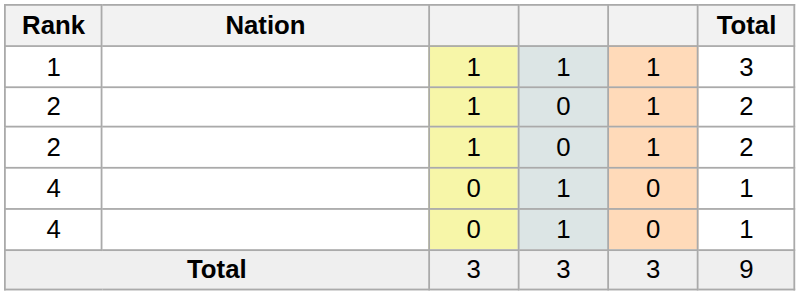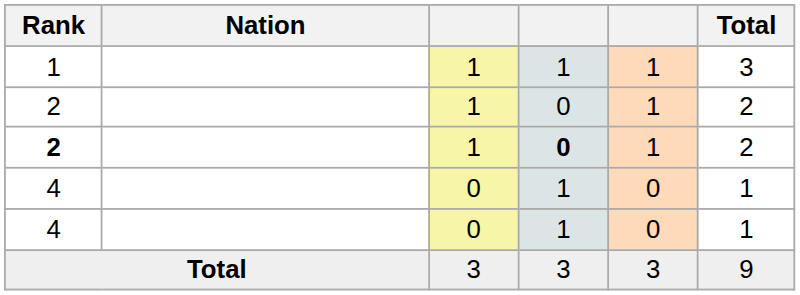(54, 148) normal -> (54, 148) bold
(563, 148) normal -> (563, 148) bold
